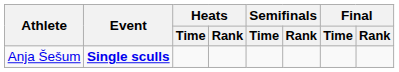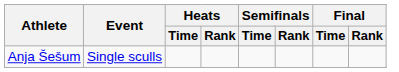(128, 57) bold -> (125, 57) normal
